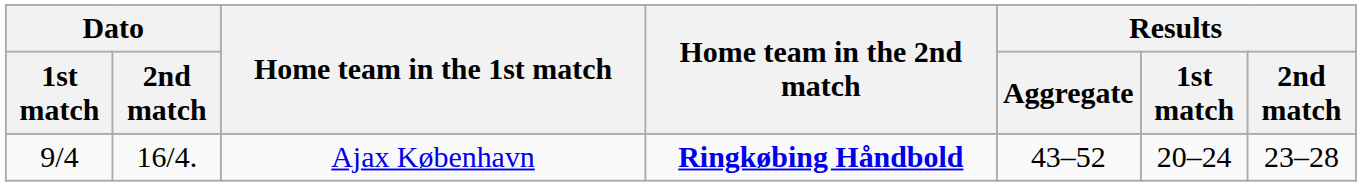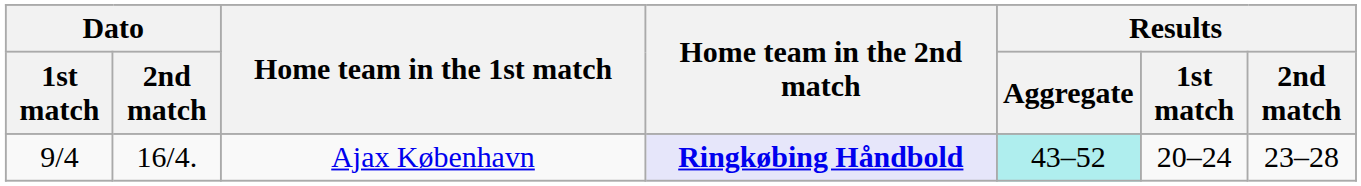(821, 156) no background -> (821, 156) lavender background
(1068, 156) no background -> (1068, 156) paleturquoise background
